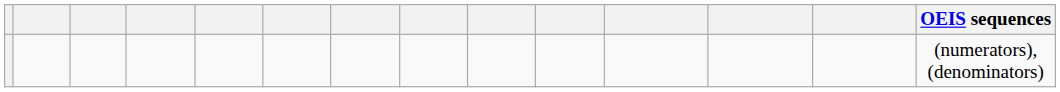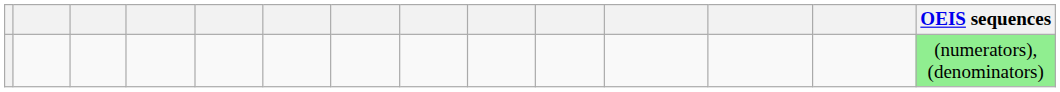(986, 60) no background -> (986, 60) lightgreen background
